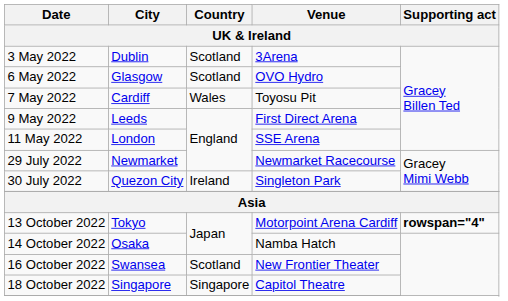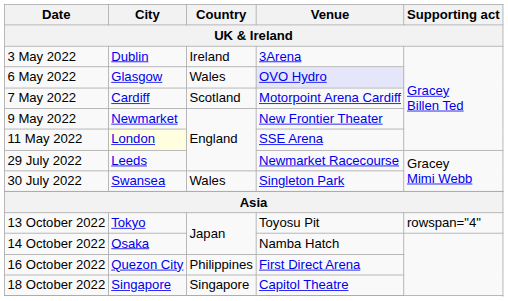(215, 56) Scotland -> (210, 56) Ireland
(215, 77) Scotland -> (207, 77) Wales
(289, 77) no background -> (293, 77) lavender background
(207, 98) Wales -> (215, 98) Scotland
(286, 98) Toyosu Pit -> (330, 98) Motorpoint Arena Cardiff
(129, 118) Leeds -> (144, 118) Newmarket
(306, 118) First Direct Arena -> (321, 118) New Frontier Theater
(133, 139) no background -> (133, 139) lightyellow background
(144, 160) Newmarket -> (129, 160) Leeds
(147, 181) Quezon City -> (138, 181) Swansea
(210, 181) Ireland -> (207, 181) Wales
(326, 222) Motorpoint Arena Cardiff -> (289, 222) Toyosu Pit
(444, 222) bold -> (444, 222) normal
(138, 264) Swansea -> (147, 264) Quezon City
(215, 264) Scotland -> (221, 264) Philippines
(317, 264) New Frontier Theater -> (310, 264) First Direct Arena
